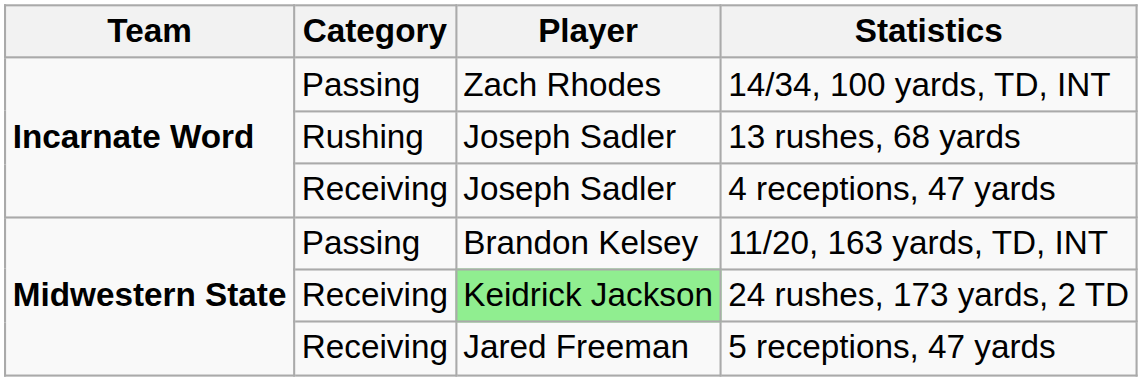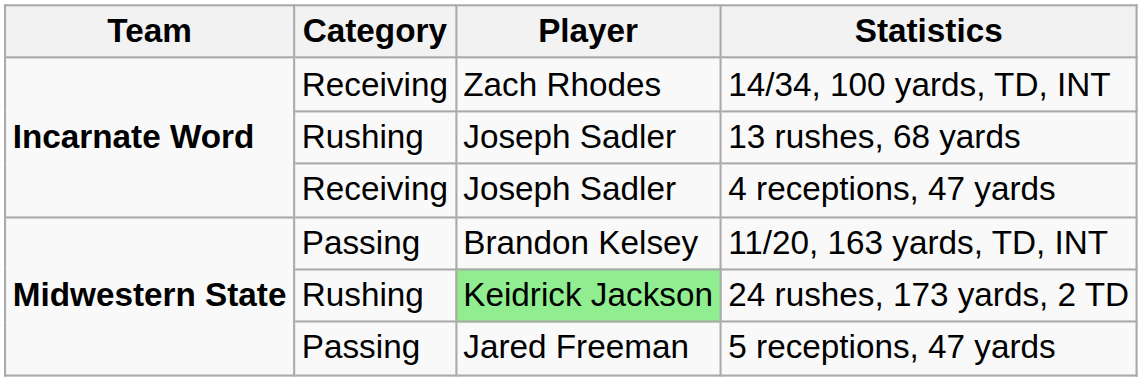(361, 83) Passing -> (375, 83) Receiving
(375, 295) Receiving -> (363, 295) Rushing
(375, 347) Receiving -> (361, 347) Passing
